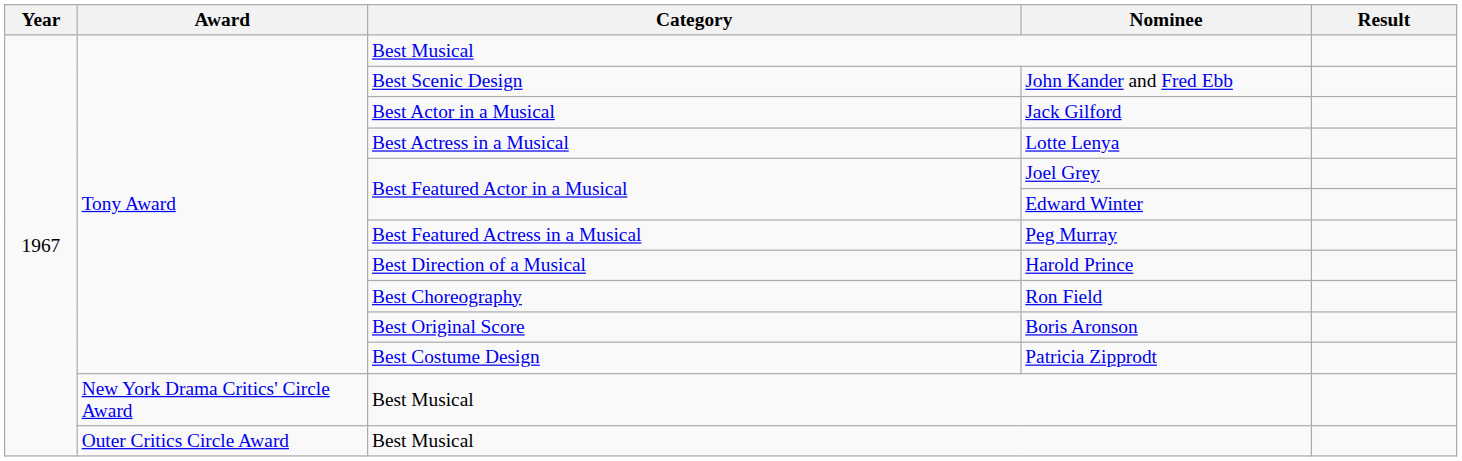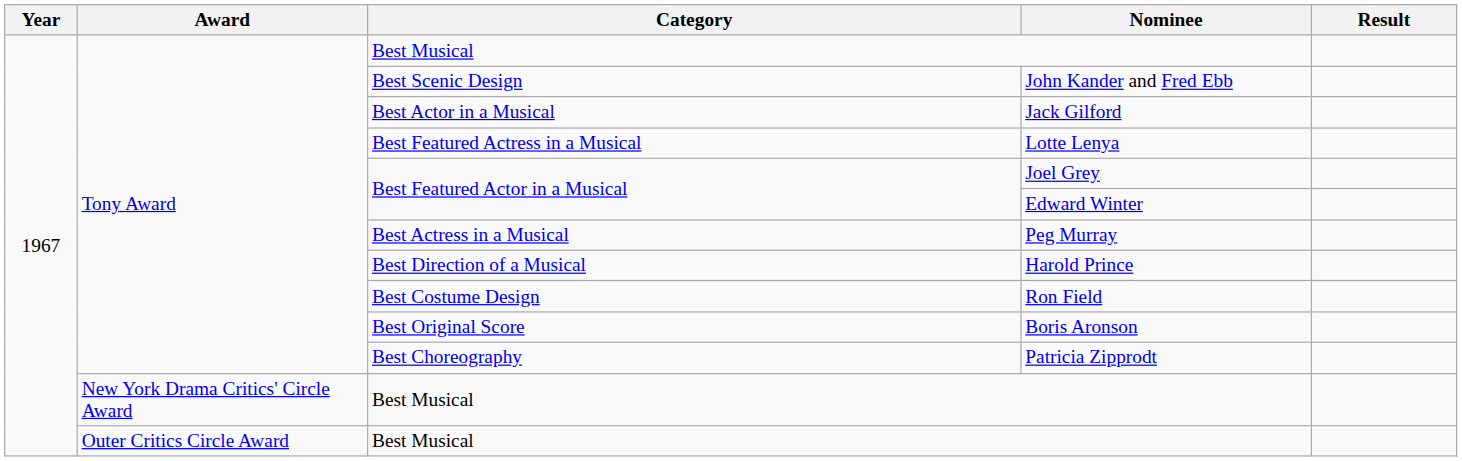(470, 142) Best Actress in a Musical -> (507, 142) Best Featured Actress in a Musical
(507, 234) Best Featured Actress in a Musical -> (470, 234) Best Actress in a Musical
(447, 296) Best Choreography -> (456, 296) Best Costume Design
(456, 357) Best Costume Design -> (447, 357) Best Choreography
